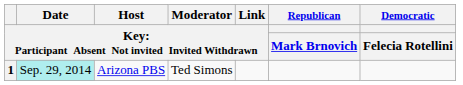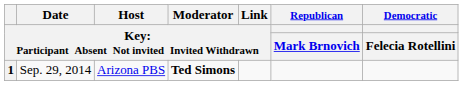(55, 70) paleturquoise background -> (55, 70) no background
(202, 70) normal -> (203, 70) bold
